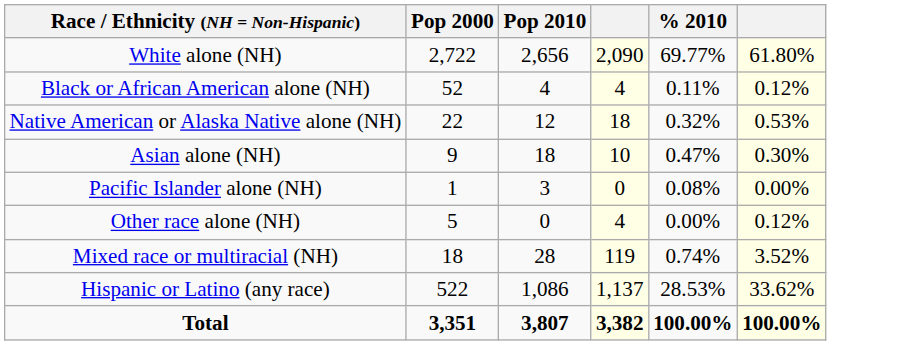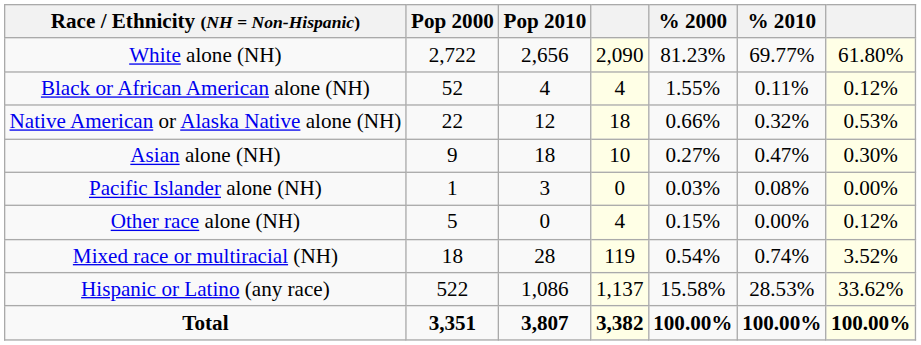+ column: (693, 21)
